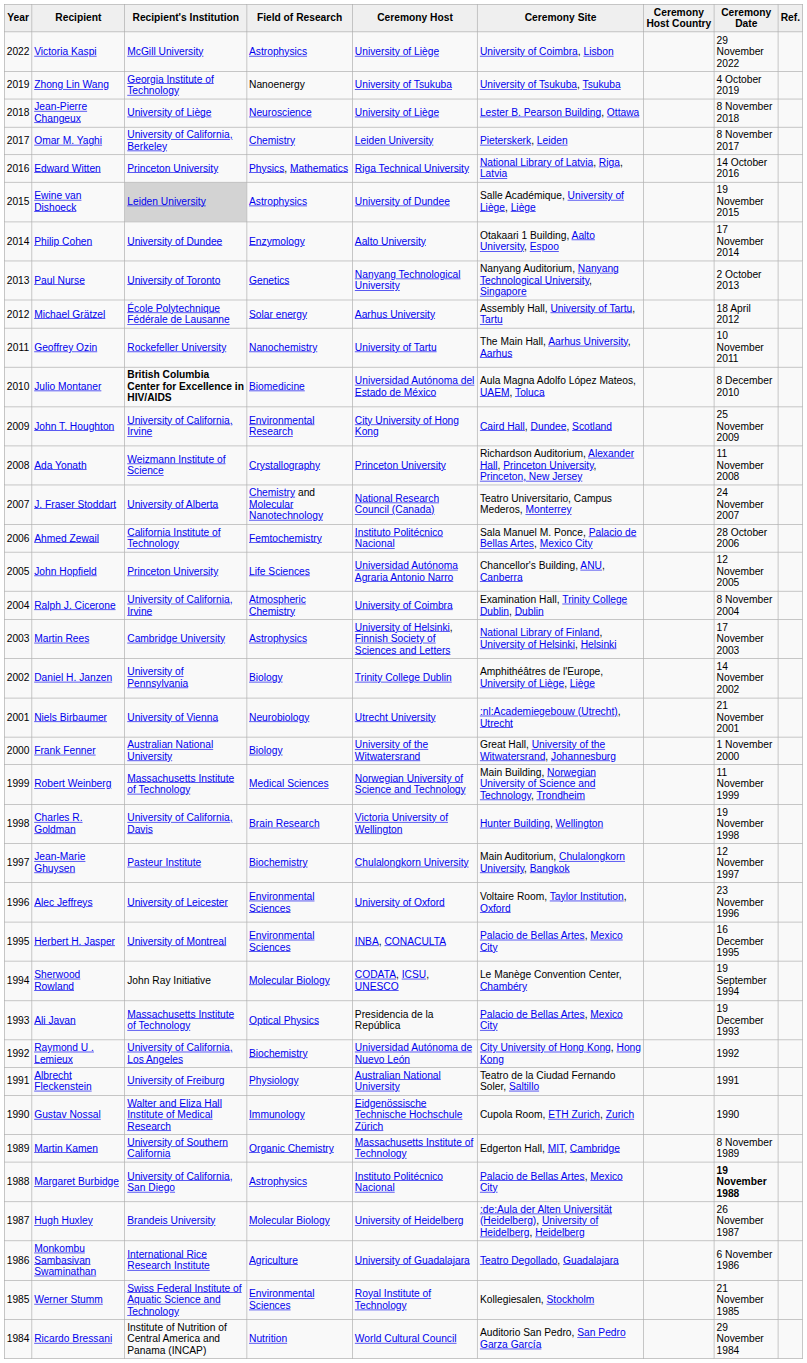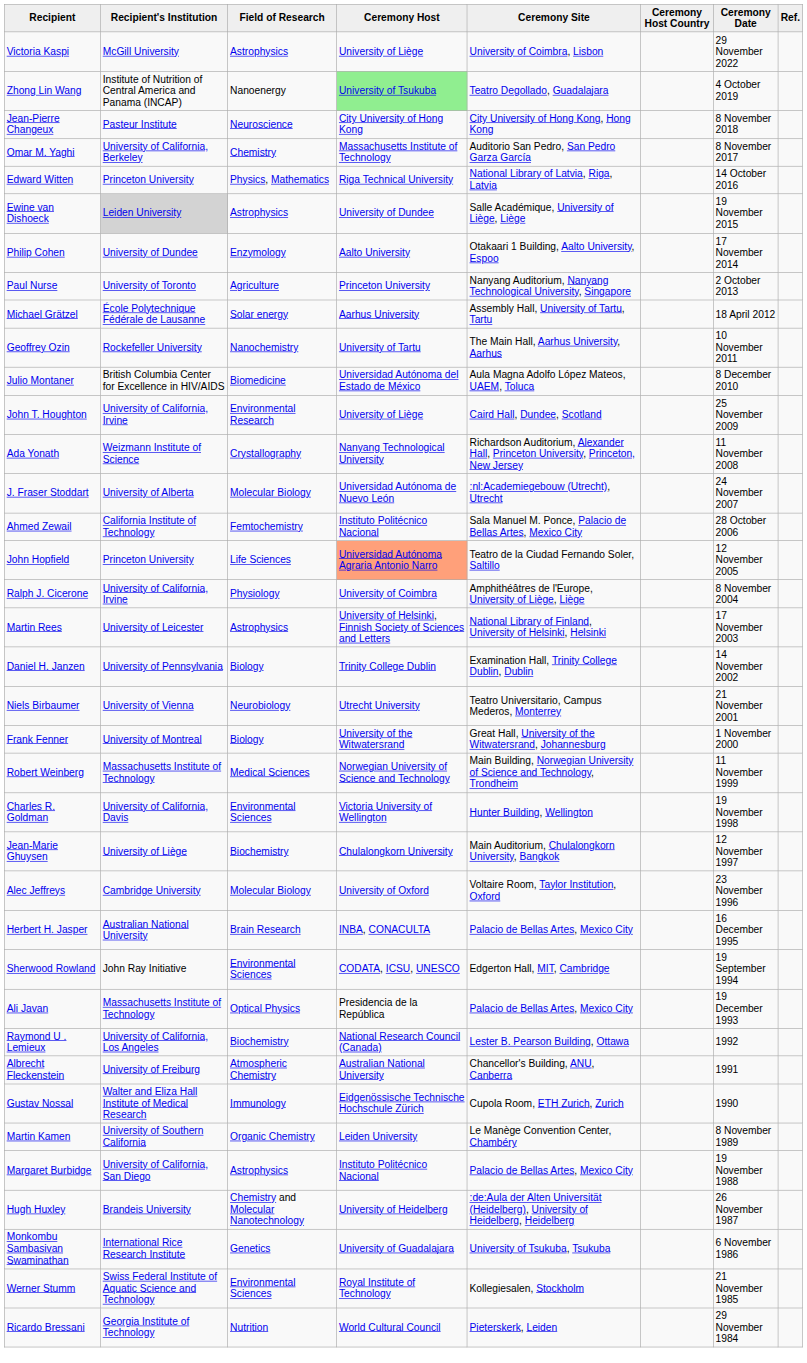- column: (18, 18)
(170, 85) Georgia Institute of Technology -> (153, 91) Institute of Nutrition of Central America and Panama (INCAP)
(403, 85) no background -> (388, 91) lightgreen background
(550, 85) University of Tsukuba, Tsukuba -> (539, 91) Teatro Degollado, Guadalajara
(169, 113) University of Liège -> (140, 124) Pasteur Institute
(397, 113) University of Liège -> (391, 124) City University of Hong Kong
(560, 113) Lester B. Pearson Building, Ottawa -> (550, 124) City University of Hong Kong, Hong Kong
(394, 140) Leiden University -> (398, 152) Massachusetts Institute of Technology
(524, 140) Pieterskerk, Leiden -> (542, 152) Auditorio San Pedro, San Pedro Garza García
(269, 280) Genetics -> (255, 286) Agriculture
(408, 280) Nanyang Technological University -> (384, 286) Princeton University
(186, 387) bold -> (164, 381) normal
(407, 426) City University of Hong Kong -> (381, 414) University of Liège
(400, 465) Princeton University -> (392, 454) Nanyang Technological University
(286, 504) Chemistry and Molecular Nanotechnology -> (270, 493) Molecular Biology
(397, 504) National Research Council (Canada) -> (398, 493) Universidad Autónoma de Nuevo León
(546, 504) Teatro Universitario, Campus Mederos, Monterrey -> (540, 493) :nl:Academiegebouw (Utrecht), Utrecht
(406, 571) no background -> (390, 560) lightsalmon background
(542, 571) Chancellor's Building, ANU, Canberra -> (552, 560) Teatro de la Ciudad Fernando Soler, Saltillo
(277, 605) Atmospheric Chemistry -> (255, 593) Physiology
(554, 605) Examination Hall, Trinity College Dublin, Dublin -> (531, 593) Amphithéâtres de l'Europe, University of Liège, Liège
(176, 639) Cambridge University -> (153, 627) University of Leicester
(542, 678) Amphithéâtres de l'Europe, University of Liège, Liège -> (543, 666) Examination Hall, Trinity College Dublin, Dublin
(550, 717) :nl:Academiegebouw (Utrecht), Utrecht -> (536, 706) Teatro Universitario, Campus Mederos, Monterrey
(170, 751) Australian National University -> (152, 739) University of Montreal
(284, 823) Brain Research -> (263, 812) Environmental Sciences
(164, 863) Pasteur Institute -> (145, 851) University of Liège
(178, 902) University of Leicester -> (152, 890) Cambridge University
(282, 902) Environmental Sciences -> (270, 890) Molecular Biology
(177, 941) University of Montreal -> (146, 930) Australian National University
(282, 941) Environmental Sciences -> (265, 930) Brain Research
(289, 981) Molecular Biology -> (263, 969) Environmental Sciences
(551, 981) Le Manège Convention Center, Chambéry -> (540, 969) Edgerton Hall, MIT, Cambridge
(413, 1053) Universidad Autónoma de Nuevo León -> (400, 1042) National Research Council (Canada)
(560, 1053) City University of Hong Kong, Hong Kong -> (549, 1042) Lester B. Pearson Building, Ottawa
(274, 1081) Physiology -> (258, 1070) Atmospheric Chemistry
(548, 1081) Teatro de la Ciudad Fernando Soler, Saltillo -> (532, 1070) Chancellor's Building, ANU, Canberra
(414, 1148) Massachusetts Institute of Technology -> (378, 1137) Leiden University
(550, 1148) Edgerton Hall, MIT, Cambridge -> (540, 1137) Le Manège Convention Center, Chambéry
(742, 1182) bold -> (739, 1170) normal
(289, 1221) Molecular Biology -> (267, 1209) Chemistry and Molecular Nanotechnology
(273, 1260) Agriculture -> (250, 1249) Genetics
(549, 1260) Teatro Degollado, Guadalajara -> (540, 1249) University of Tsukuba, Tsukuba
(177, 1339) Institute of Nutrition of Central America and Panama (INCAP) -> (146, 1327) Georgia Institute of Technology
(553, 1339) Auditorio San Pedro, San Pedro Garza García -> (513, 1327) Pieterskerk, Leiden
